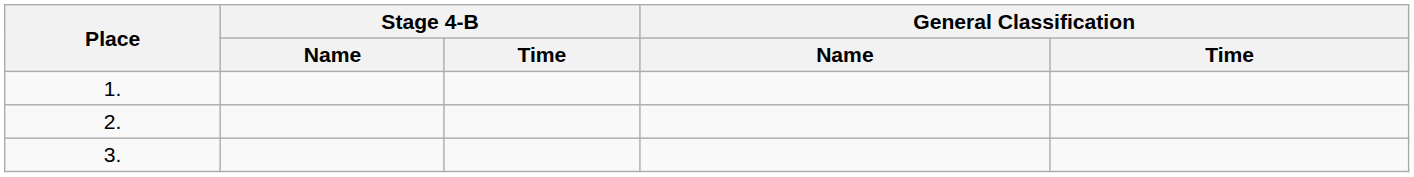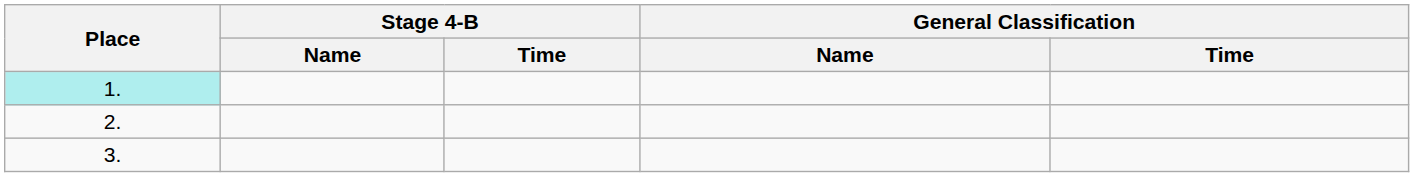(113, 88) no background -> (113, 88) paleturquoise background
